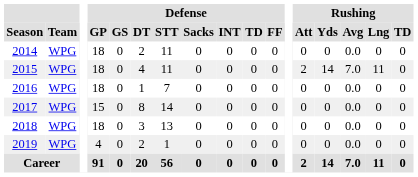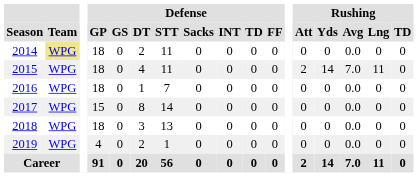(62, 50) no background -> (62, 50) khaki background
